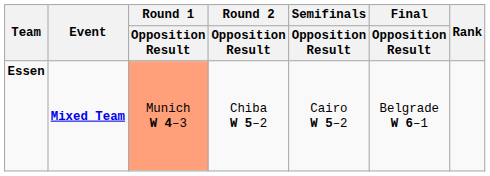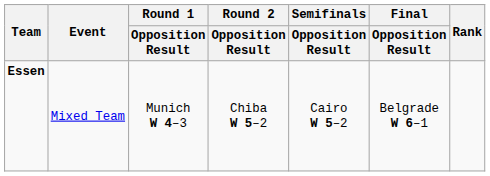(88, 116) bold -> (88, 116) normal
(168, 116) lightsalmon background -> (168, 116) no background
